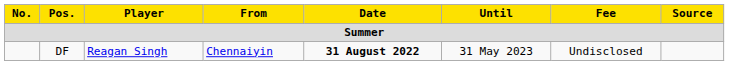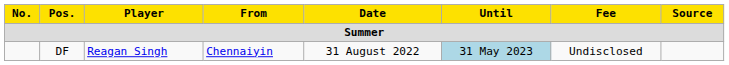(373, 51) bold -> (373, 51) normal
(496, 51) no background -> (496, 51) lightblue background
